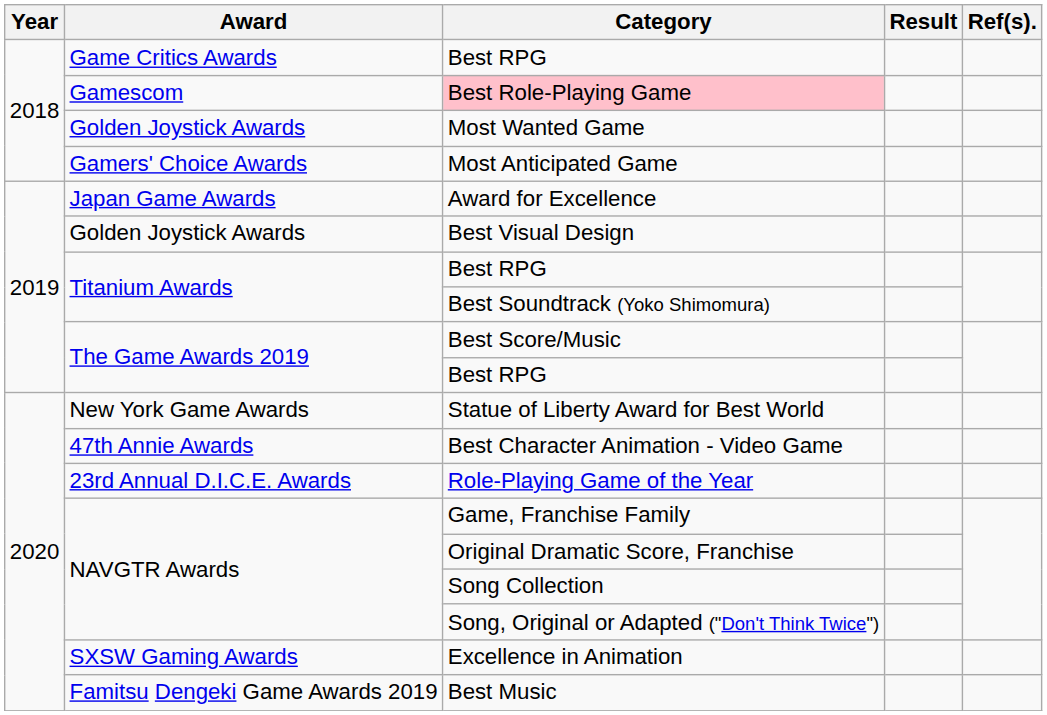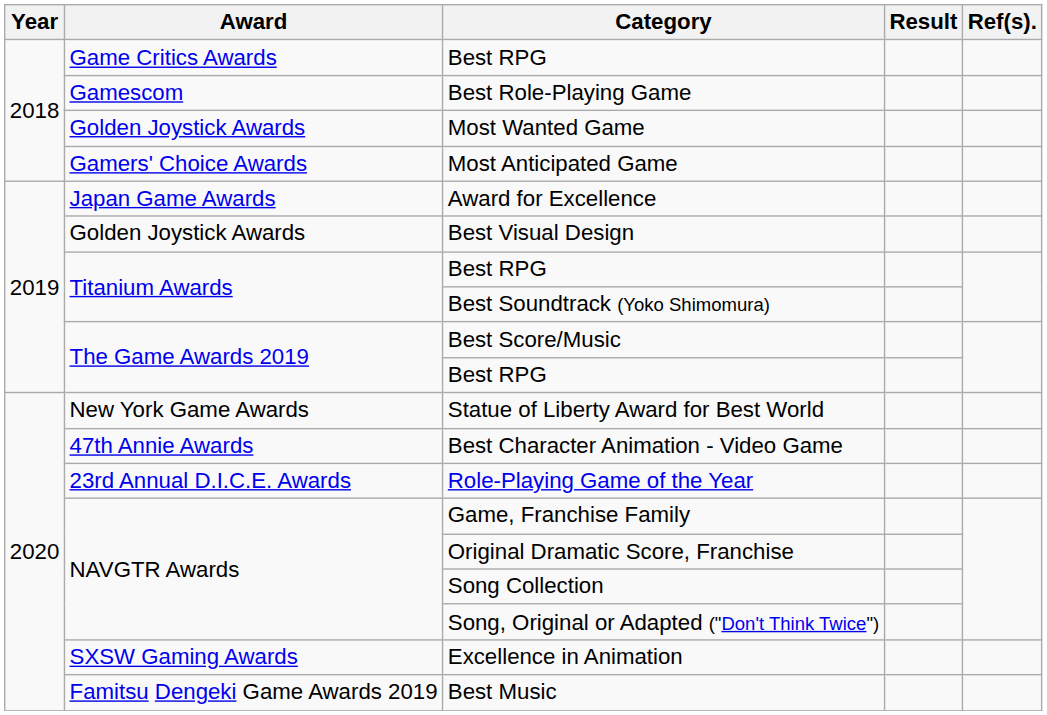(570, 92) pink background -> (570, 92) no background
